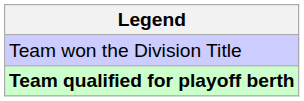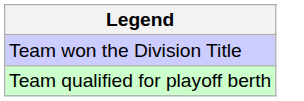(152, 80) bold -> (140, 80) normal
